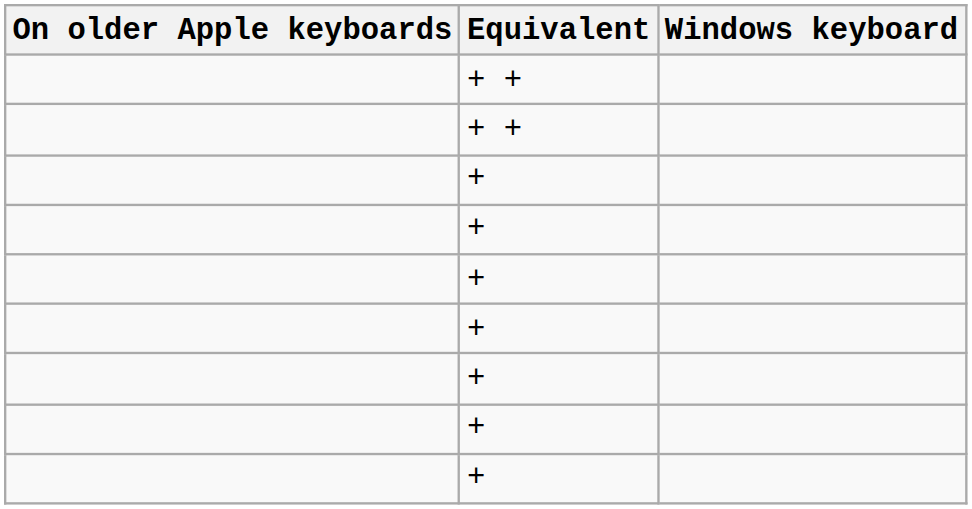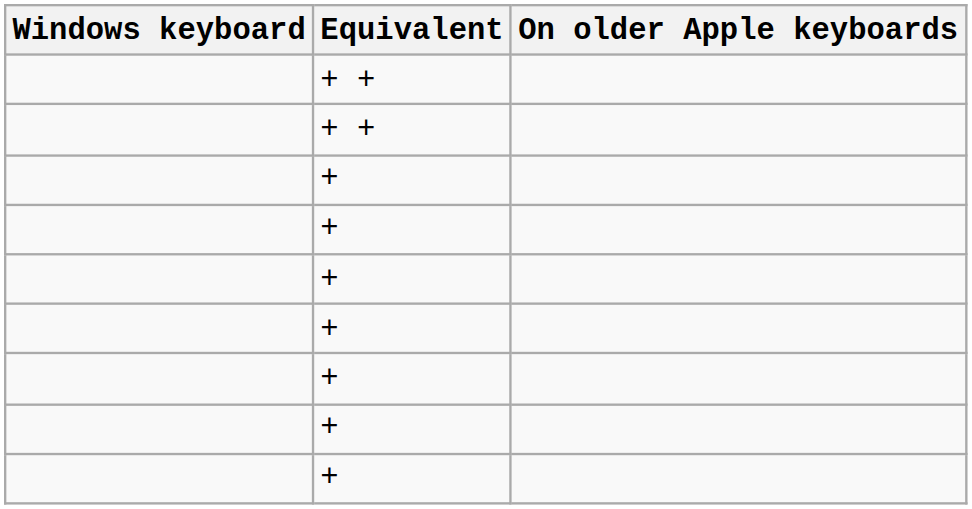columns swapped: (812, 30) <-> (232, 30)
